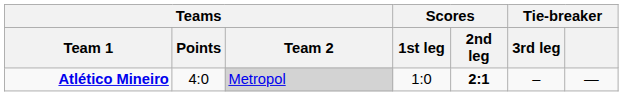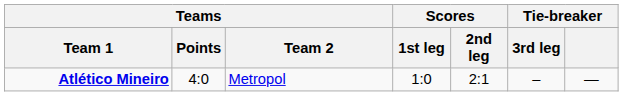(257, 79) lightgrey background -> (257, 79) no background
(479, 79) bold -> (479, 79) normal
